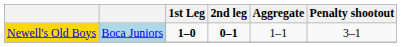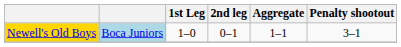(187, 32) bold -> (187, 32) normal
(229, 32) bold -> (229, 32) normal
